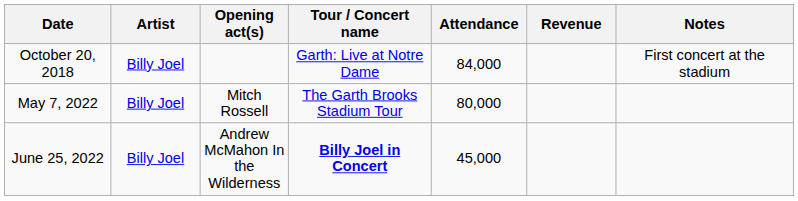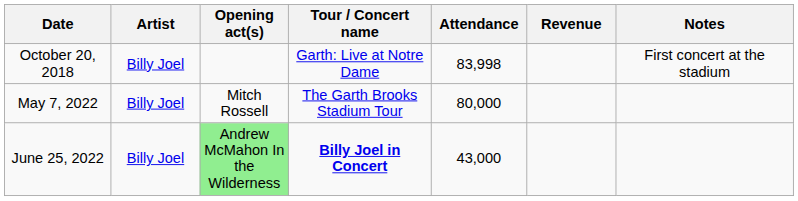(479, 63) 84,000 -> (479, 63) 83,998
(244, 159) no background -> (244, 159) lightgreen background
(479, 159) 45,000 -> (479, 159) 43,000
